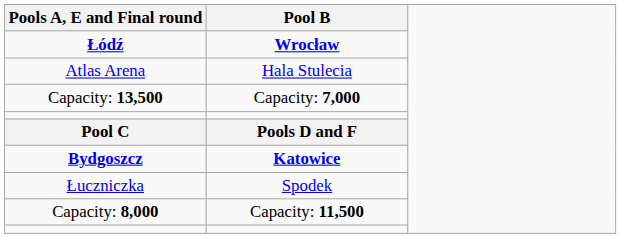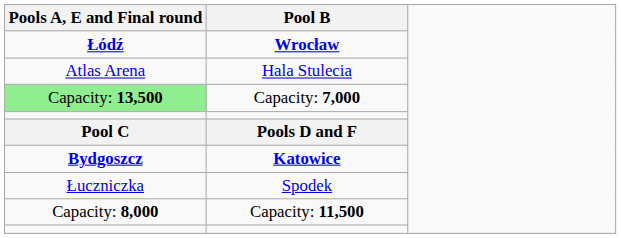(105, 97) no background -> (105, 97) lightgreen background
